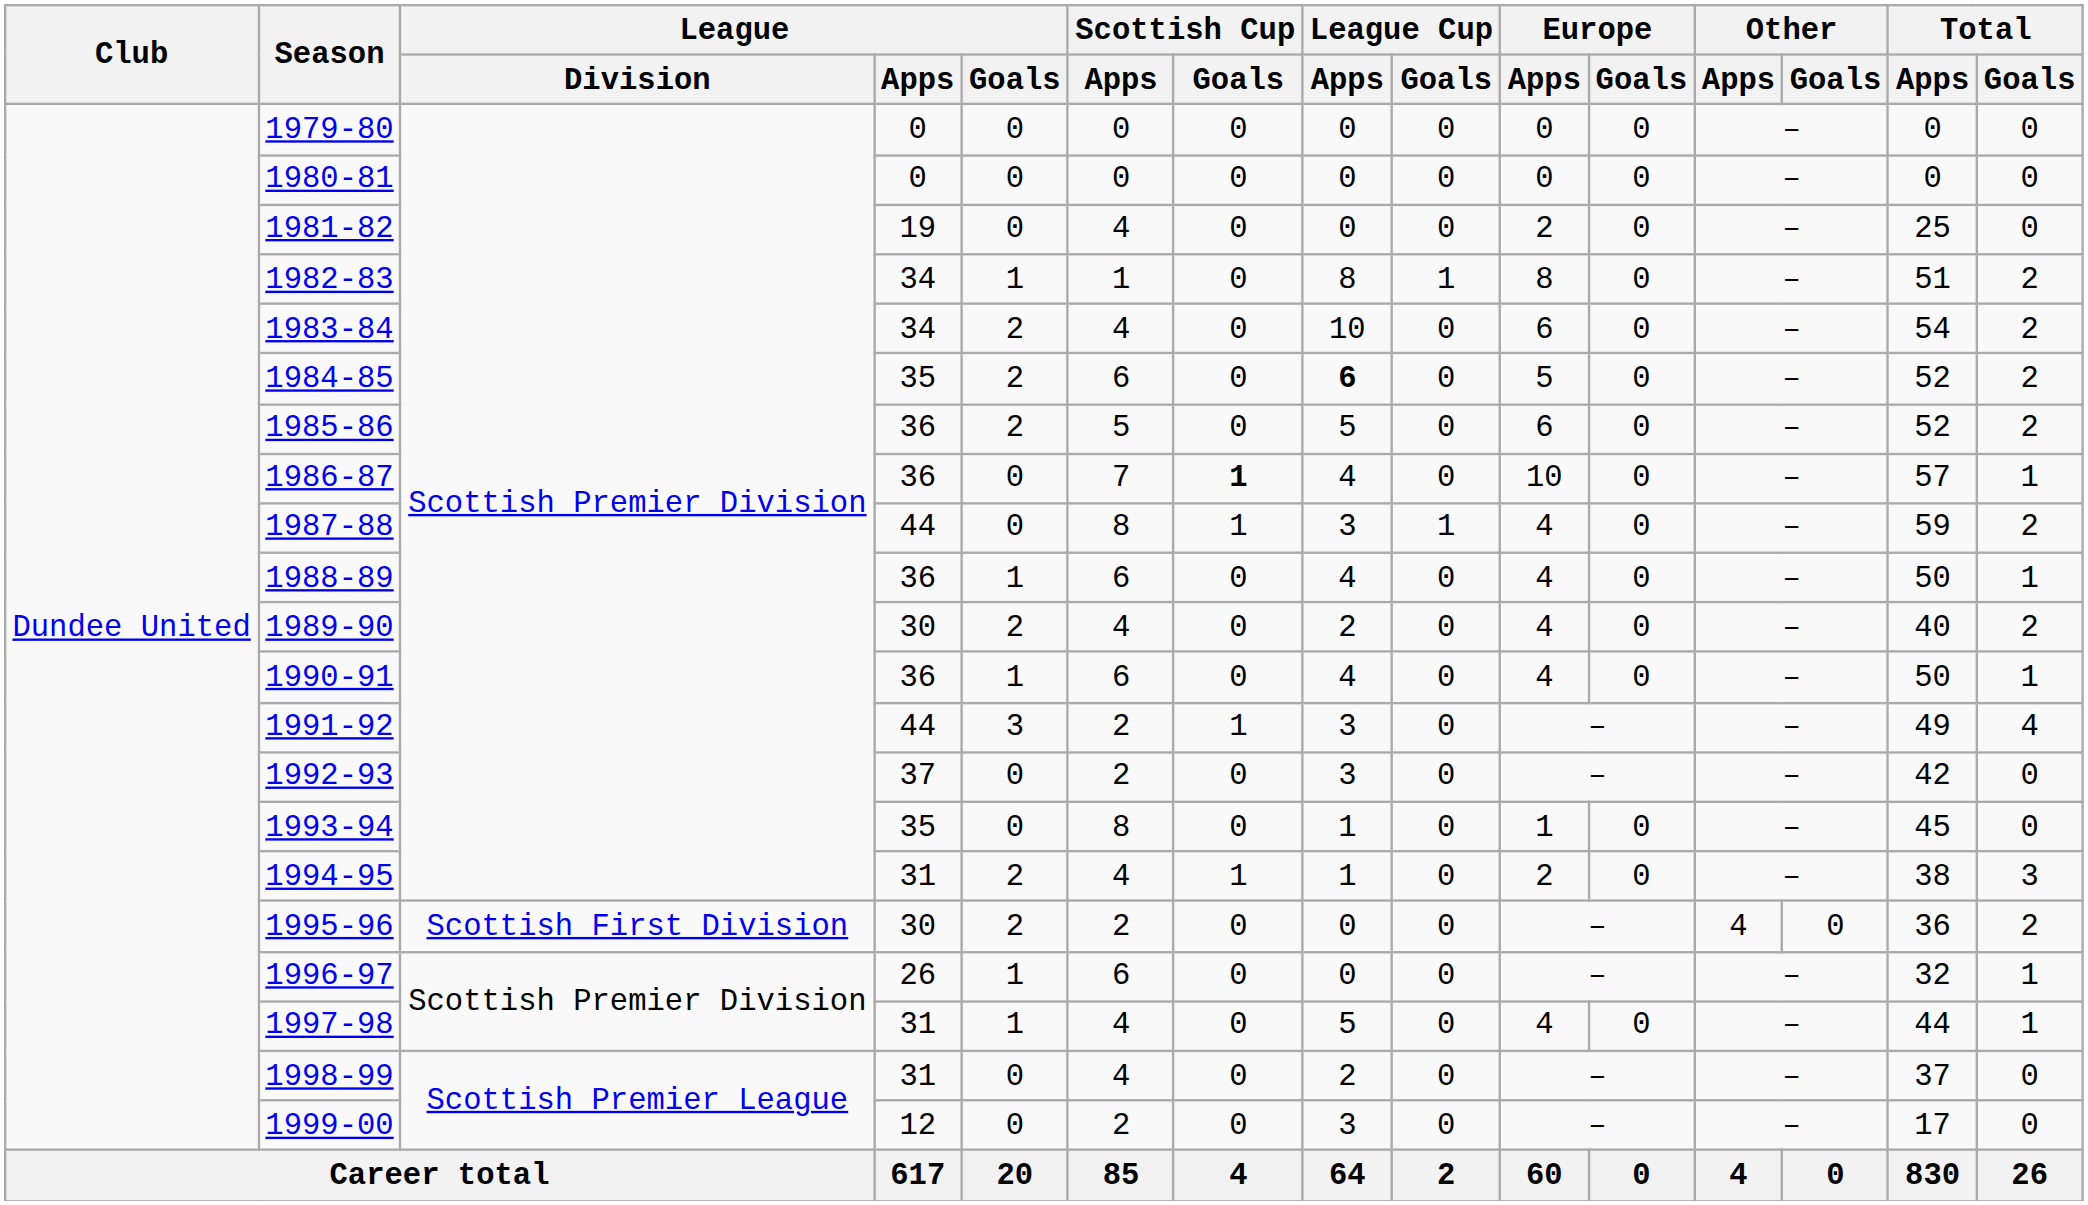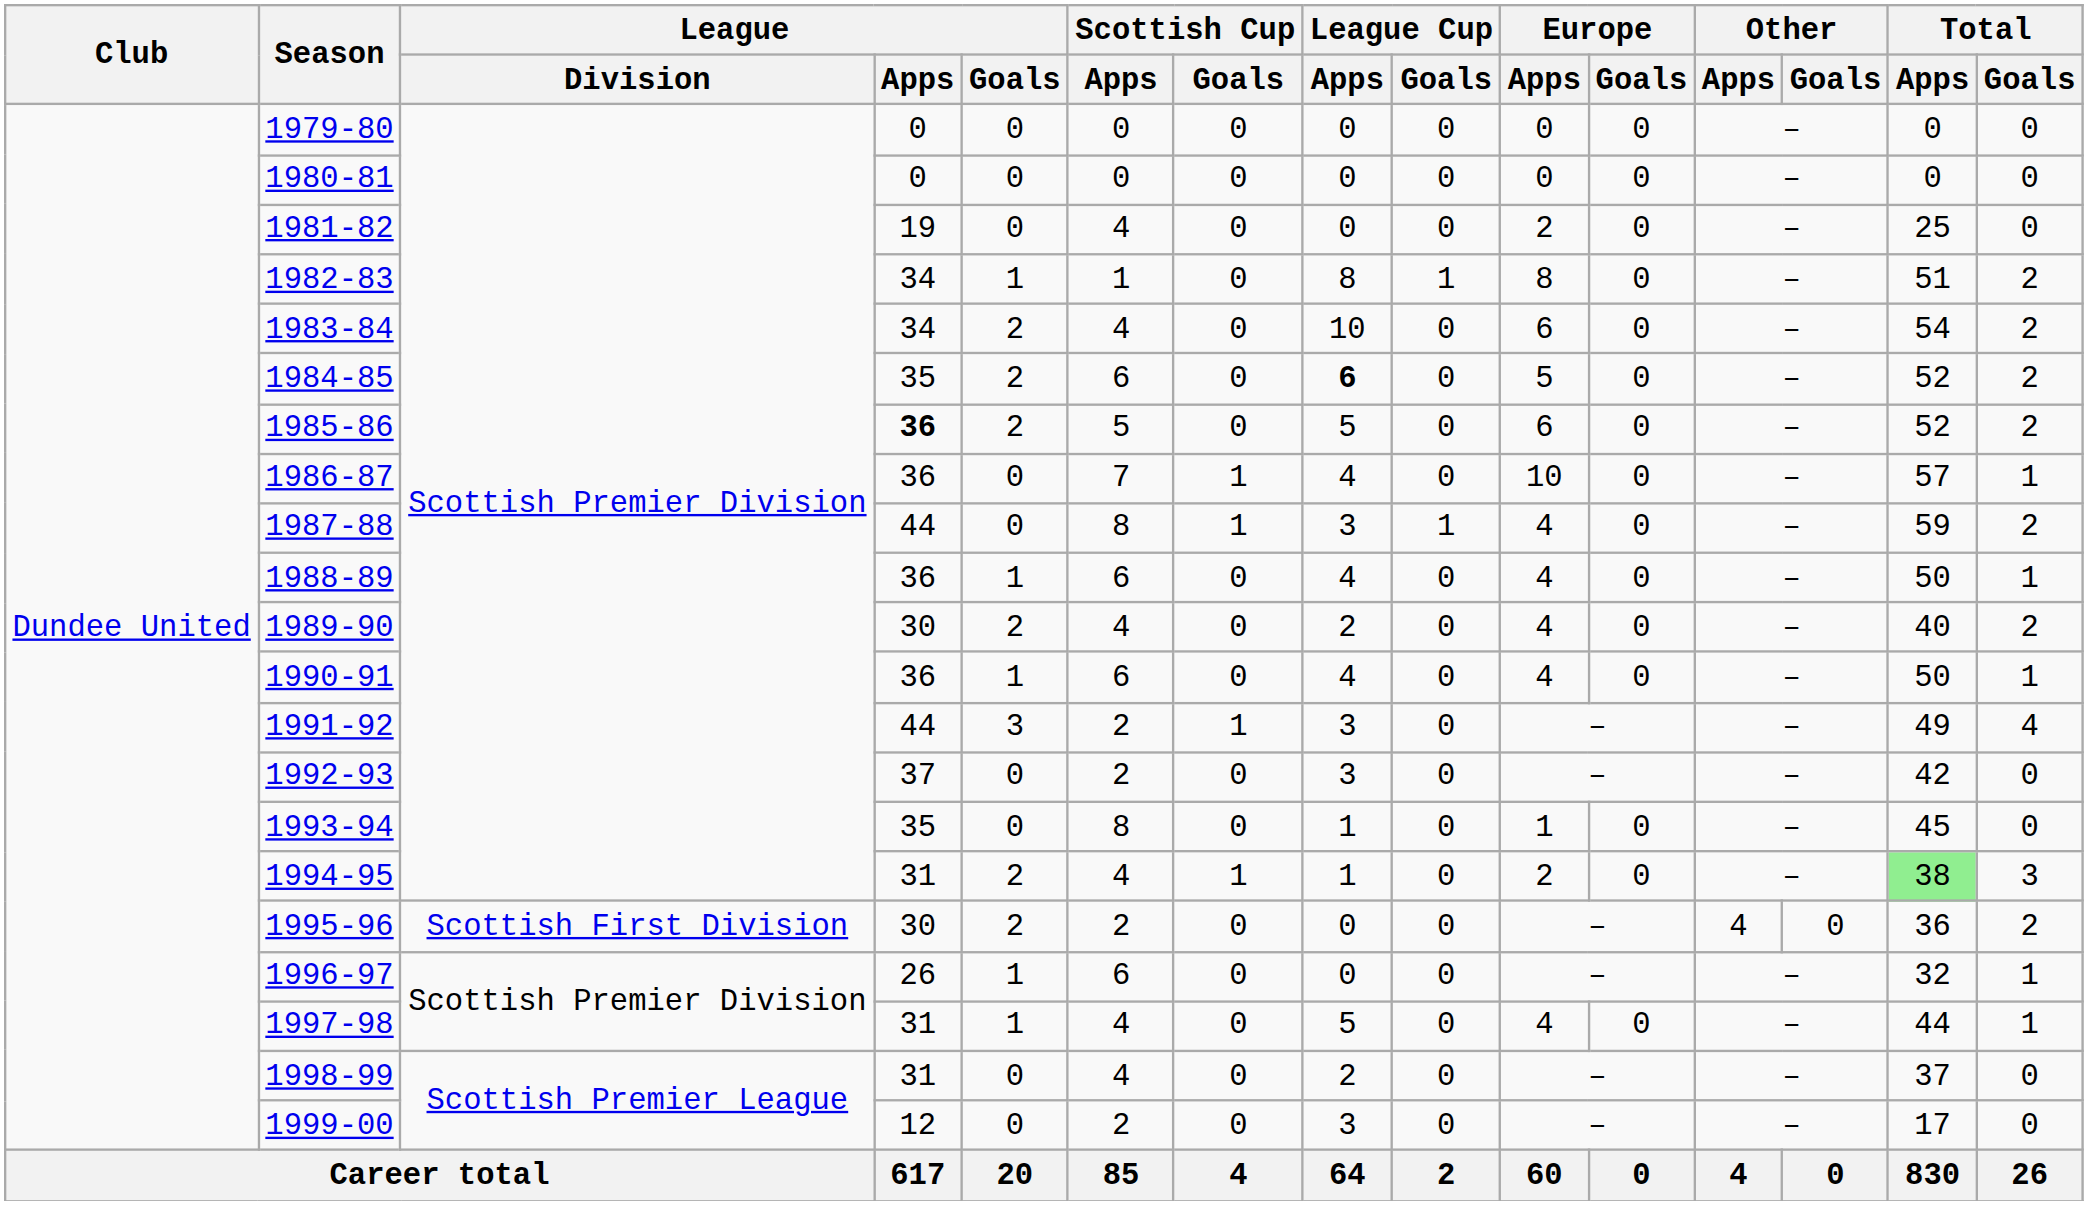(918, 428) normal -> (918, 428) bold
(1238, 478) bold -> (1238, 478) normal
(1933, 877) no background -> (1933, 877) lightgreen background
